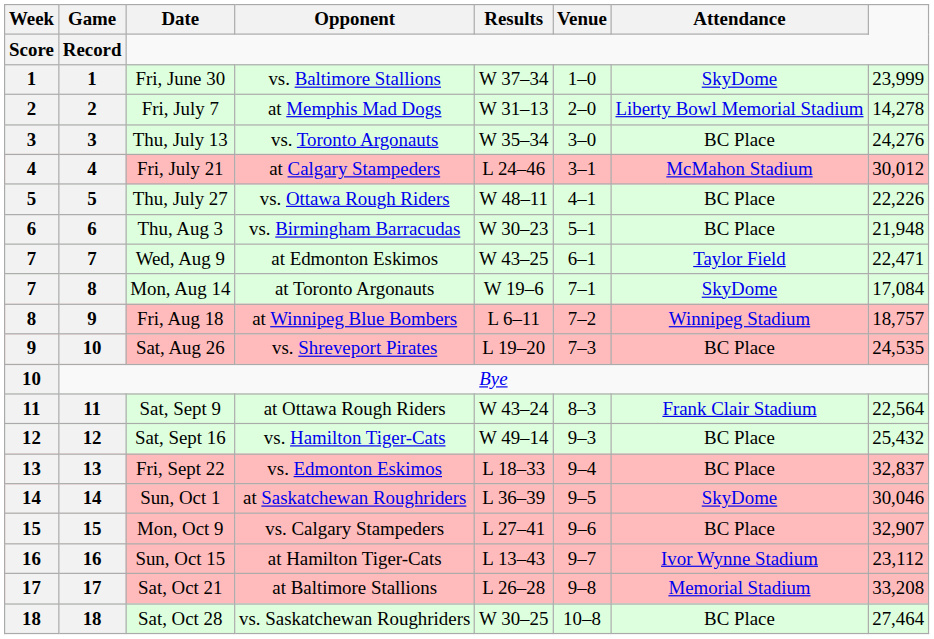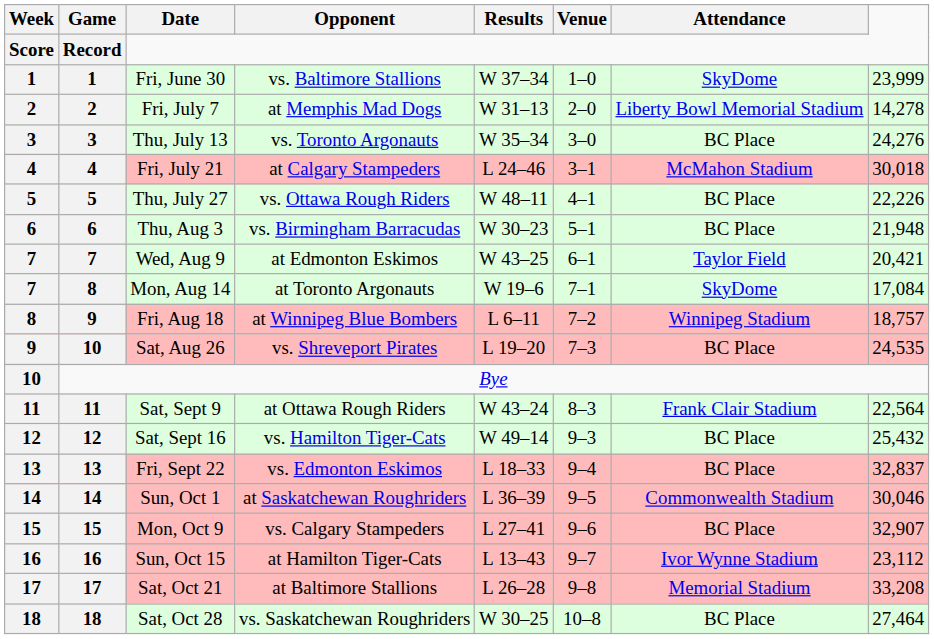(898, 169) 30,012 -> (898, 169) 30,018
(898, 259) 22,471 -> (898, 259) 20,421
(739, 498) SkyDome -> (739, 498) Commonwealth Stadium
